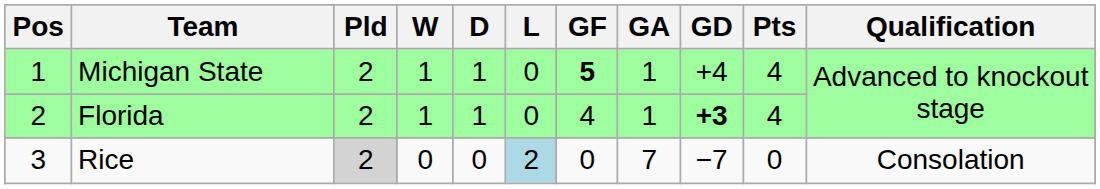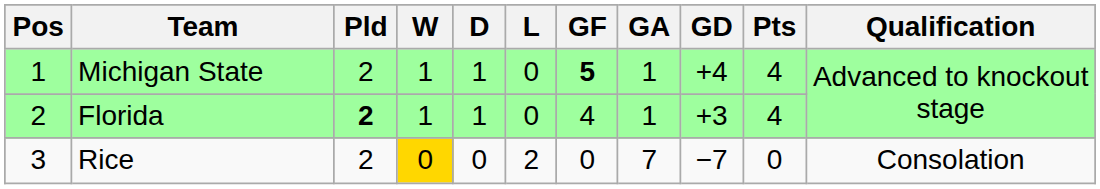(366, 115) normal -> (366, 115) bold
(712, 115) bold -> (712, 115) normal
(366, 159) lightgrey background -> (366, 159) no background
(425, 159) no background -> (425, 159) gold background
(531, 159) lightblue background -> (531, 159) no background
